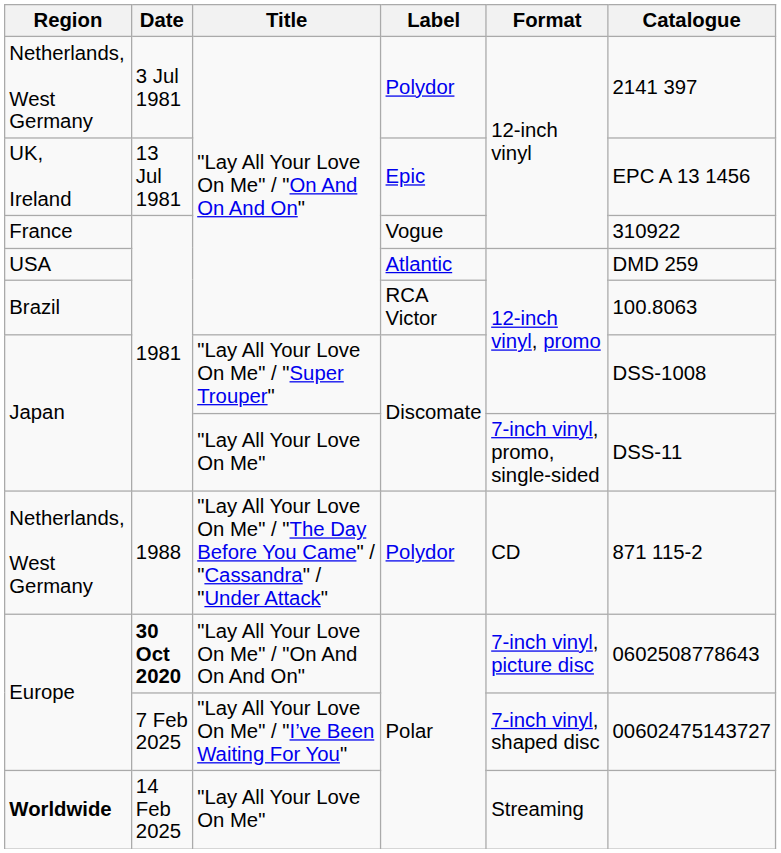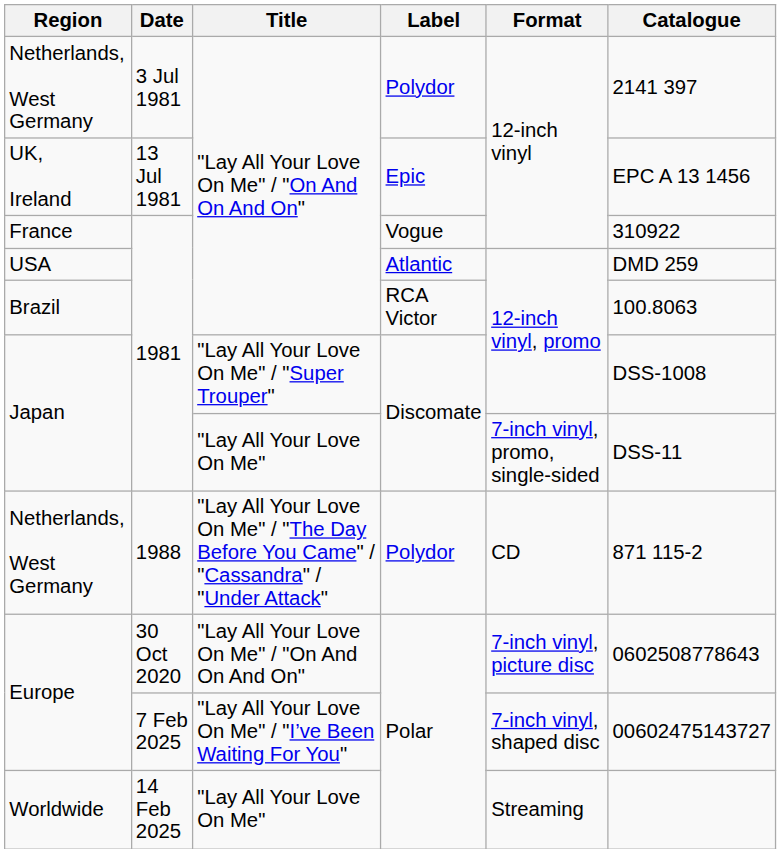(158, 653) bold -> (158, 653) normal
(60, 809) bold -> (57, 809) normal
